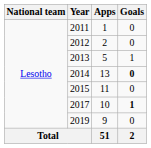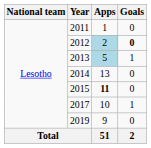(105, 43) no background -> (105, 43) lightblue background
(132, 43) normal -> (132, 43) bold
(105, 58) no background -> (105, 58) lightblue background
(132, 74) bold -> (132, 74) normal
(105, 89) normal -> (105, 89) bold
(132, 105) bold -> (132, 105) normal
